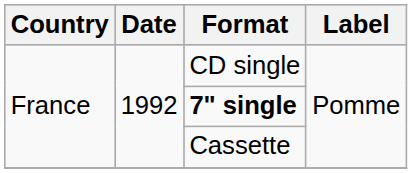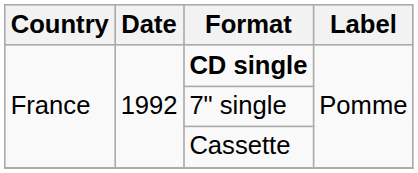(245, 65) normal -> (248, 65) bold
(243, 106) bold -> (238, 106) normal
